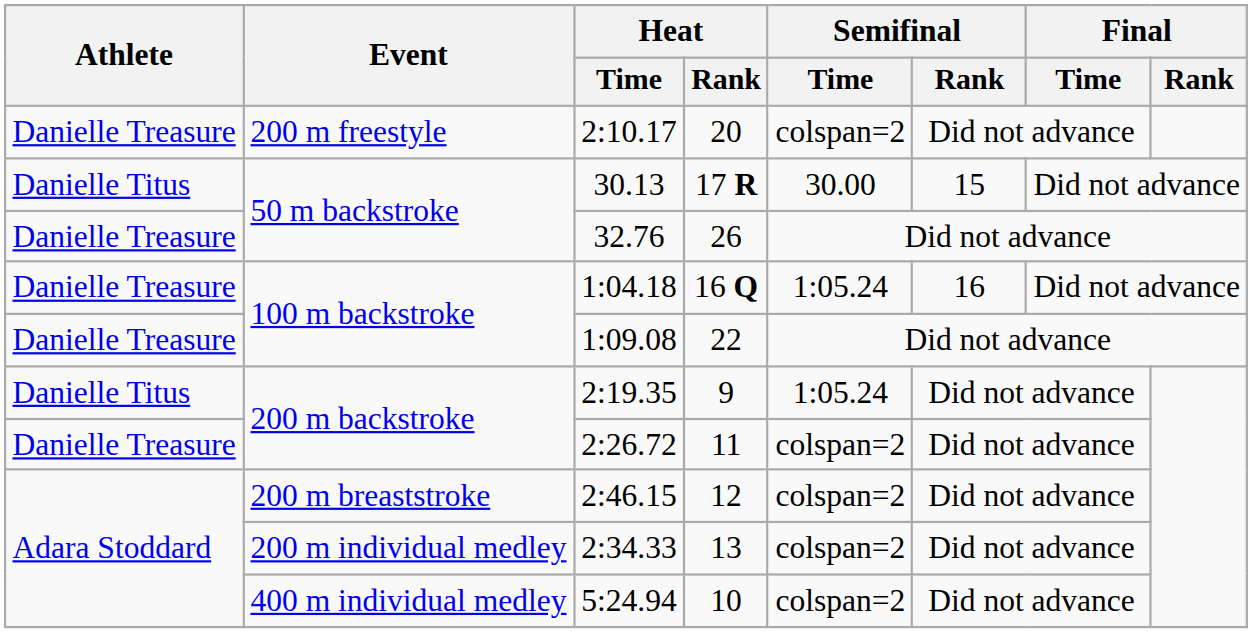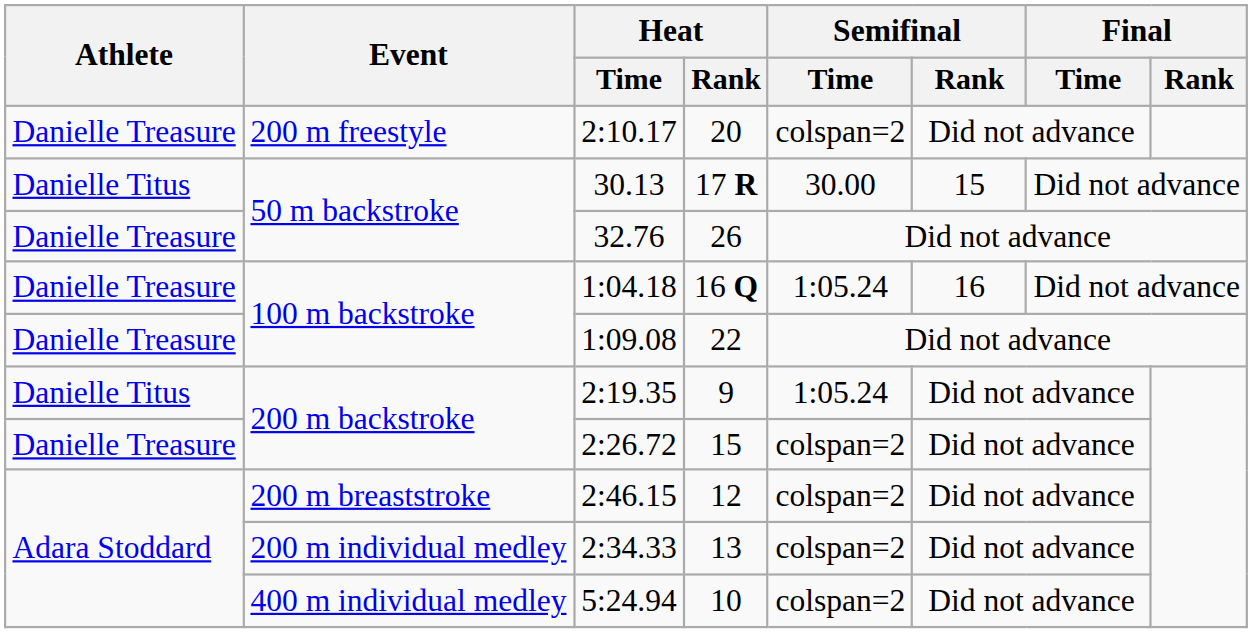(726, 444) 11 -> (726, 444) 15
